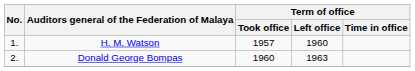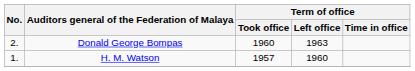rows swapped: (130, 43) <-> (130, 58)
